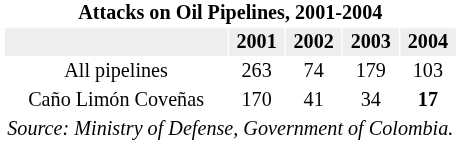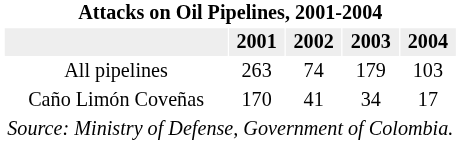(428, 99) bold -> (428, 99) normal
